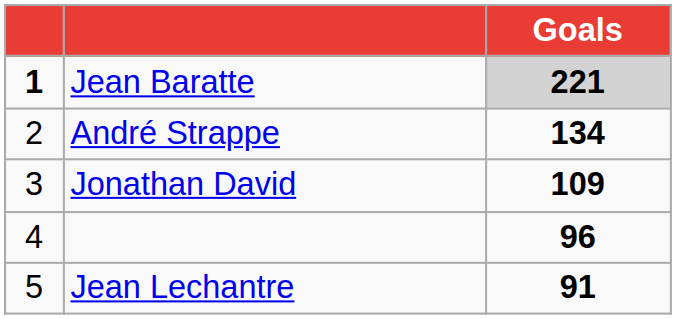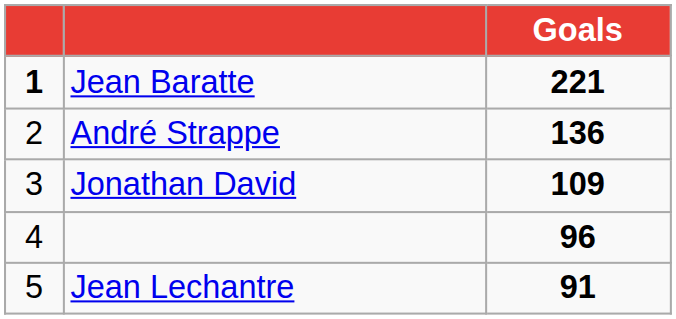(578, 81) lightgrey background -> (578, 81) no background
(578, 133) 134 -> (578, 133) 136
